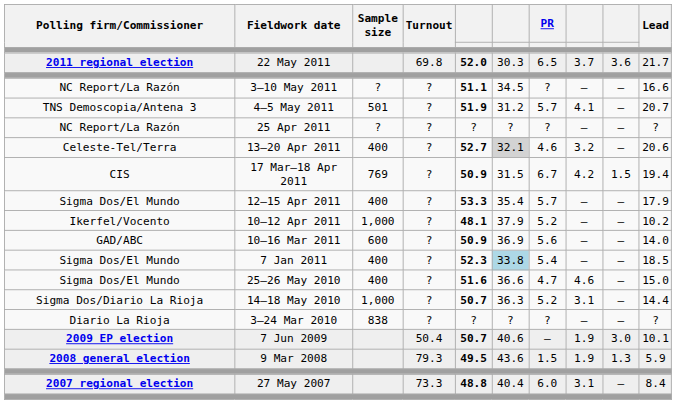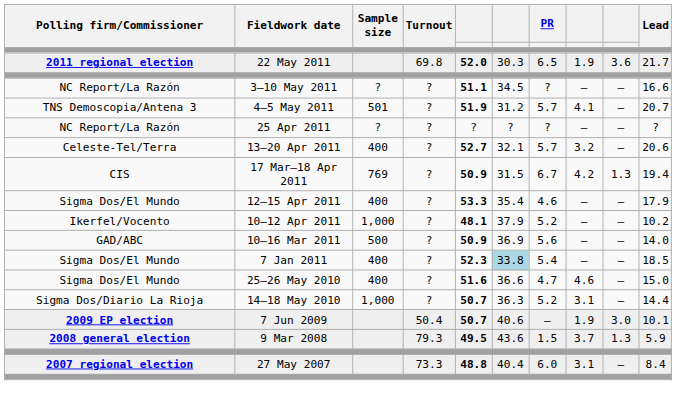(584, 63) 3.7 -> (584, 63) 1.9
(510, 147) lightgrey background -> (510, 147) no background
(547, 147) 4.6 -> (547, 147) 5.7
(621, 174) 1.5 -> (621, 174) 1.3
(547, 201) 5.7 -> (547, 201) 4.6
(378, 241) 600 -> (378, 241) 500
- row: (120, 320)
(584, 359) 1.9 -> (584, 340) 3.7
